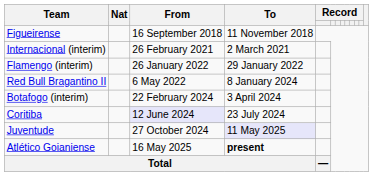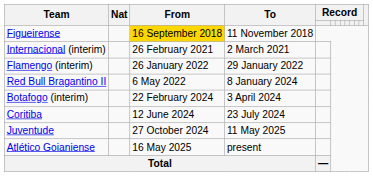(177, 33) no background -> (177, 33) gold background
(163, 114) lavender background -> (163, 114) no background
(256, 131) lavender background -> (256, 131) no background
(245, 147) bold -> (244, 147) normal
